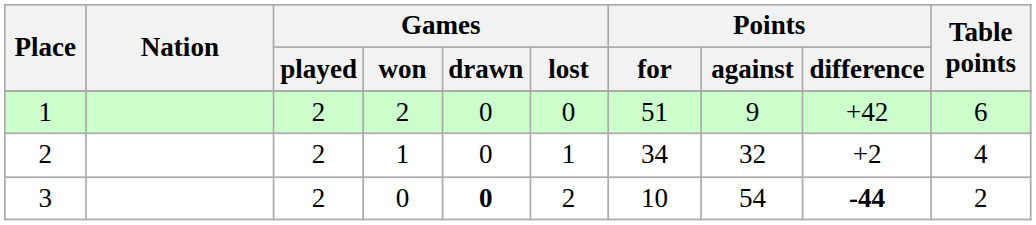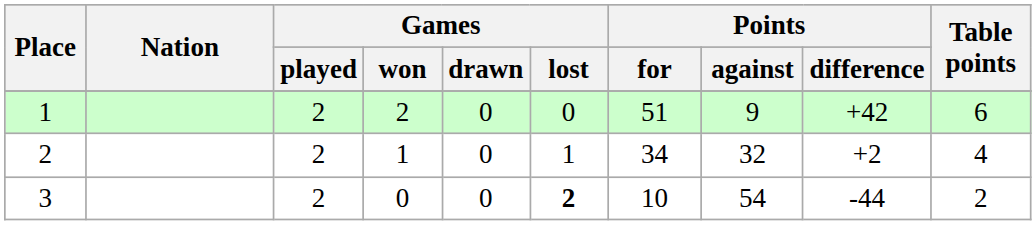(486, 197) bold -> (486, 197) normal
(569, 197) normal -> (569, 197) bold
(867, 197) bold -> (867, 197) normal
